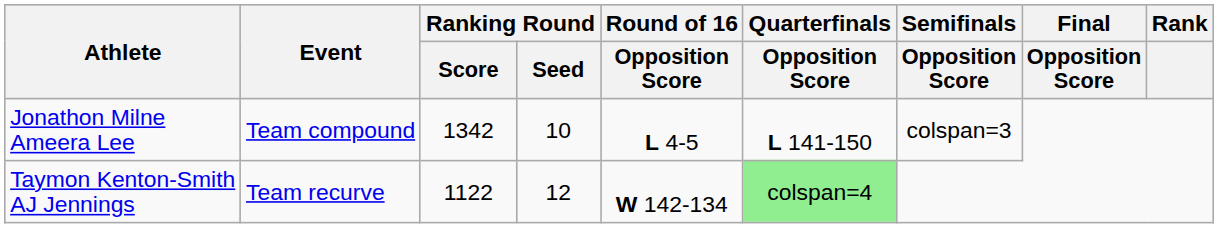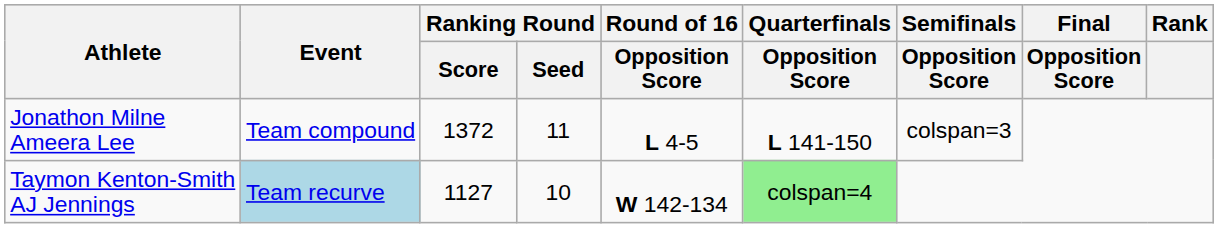(468, 130) 1342 -> (468, 130) 1372
(558, 130) 10 -> (558, 130) 11
(315, 192) no background -> (315, 192) lightblue background
(468, 192) 1122 -> (468, 192) 1127
(558, 192) 12 -> (558, 192) 10
